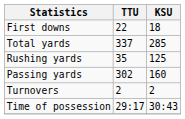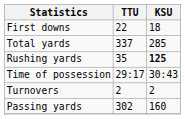(158, 59) normal -> (158, 59) bold
rows swapped: (44, 75) <-> (59, 106)
